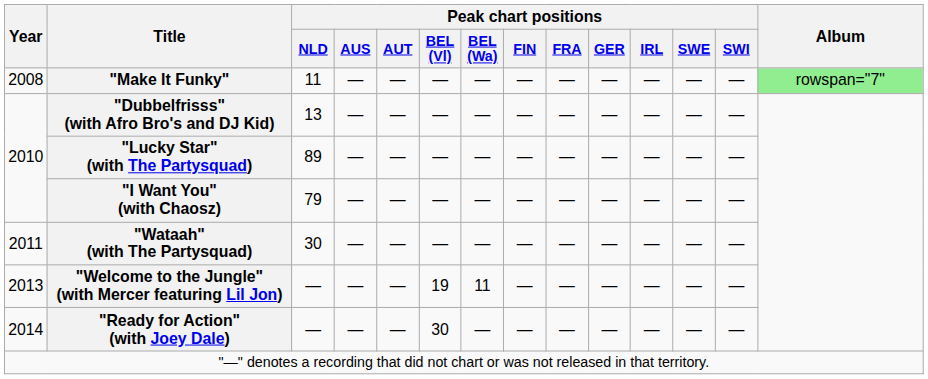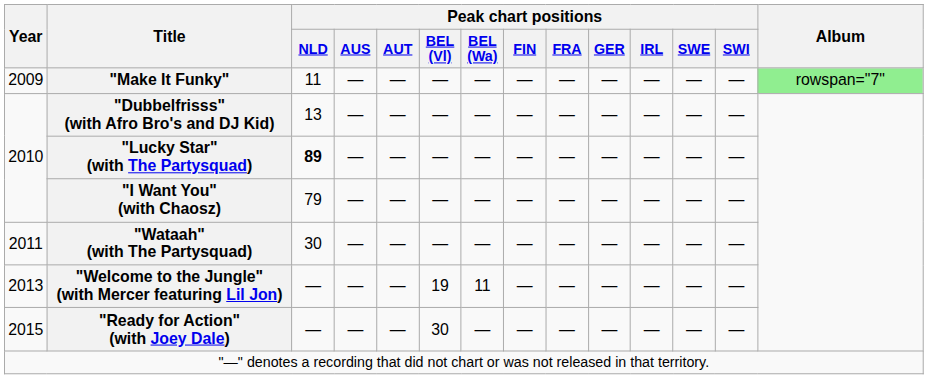(26, 80) 2008 -> (26, 80) 2009
(313, 157) normal -> (313, 157) bold
(26, 329) 2014 -> (26, 329) 2015
